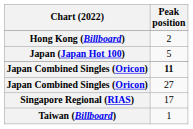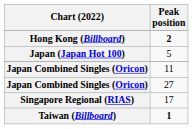(169, 38) normal -> (169, 38) bold
(169, 69) bold -> (169, 69) normal
(169, 116) normal -> (169, 116) bold
